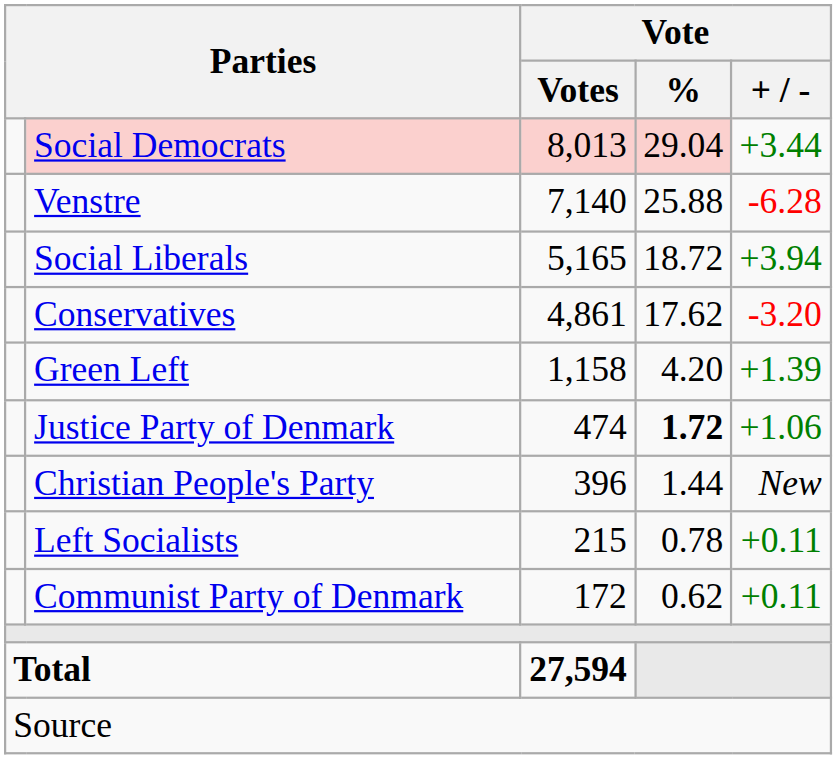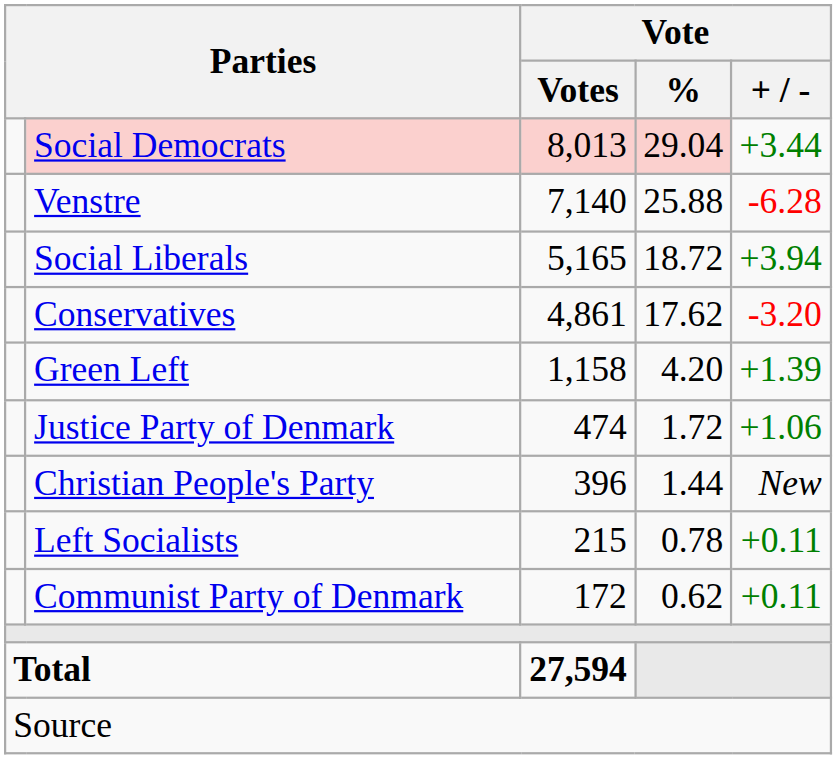(692, 426) bold -> (692, 426) normal
